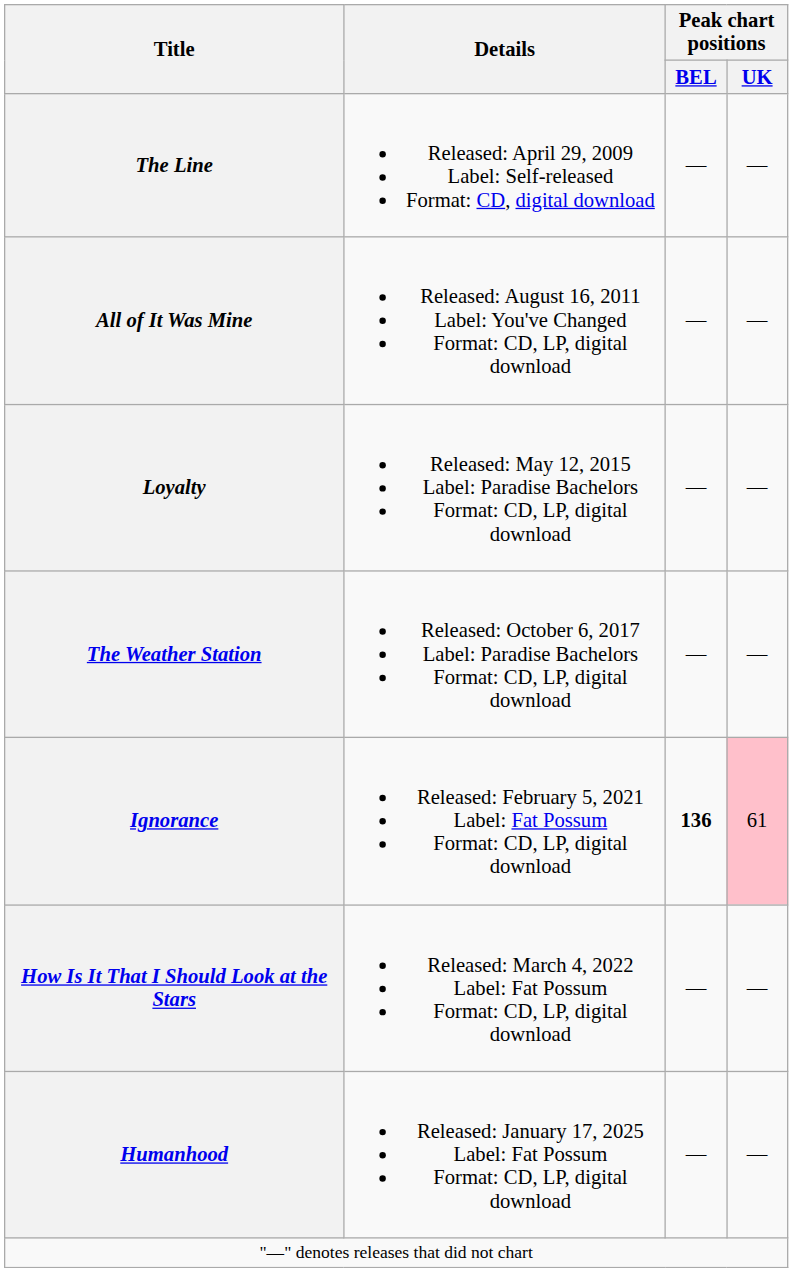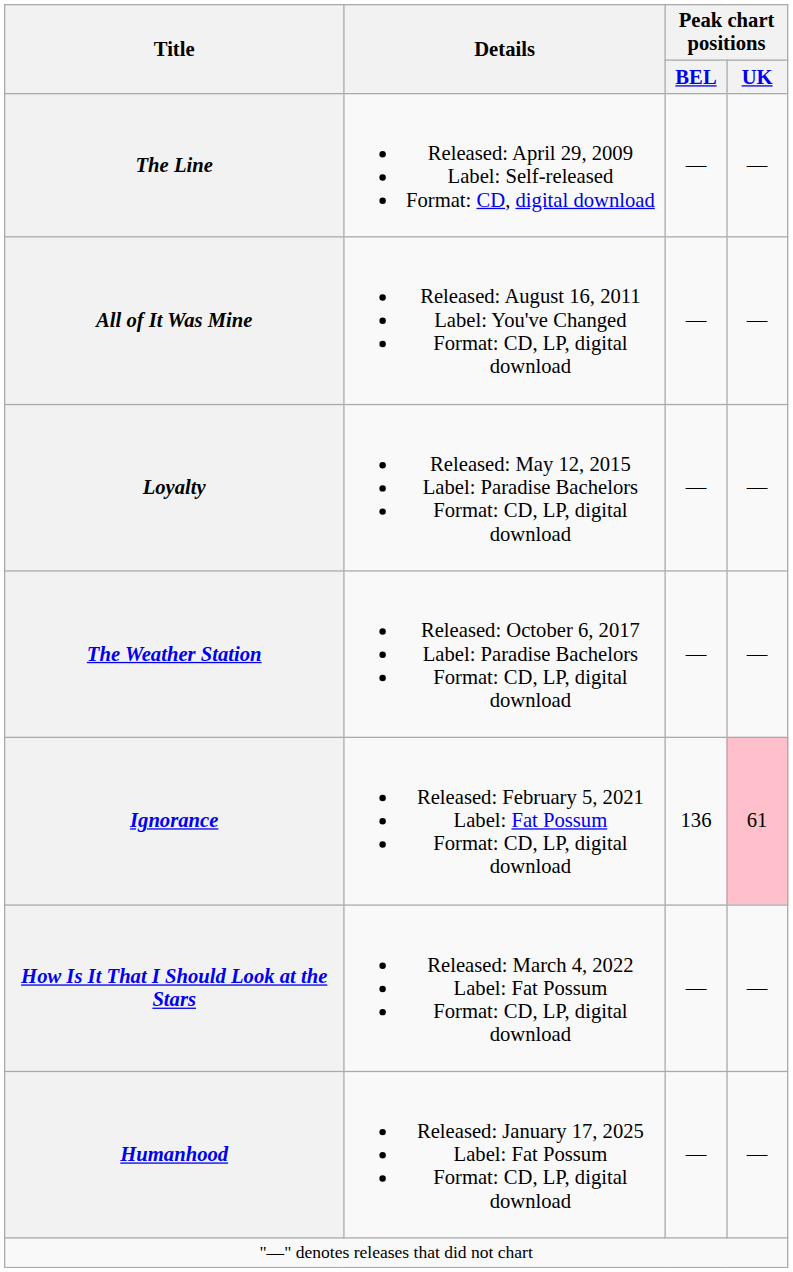(696, 820) bold -> (696, 820) normal
